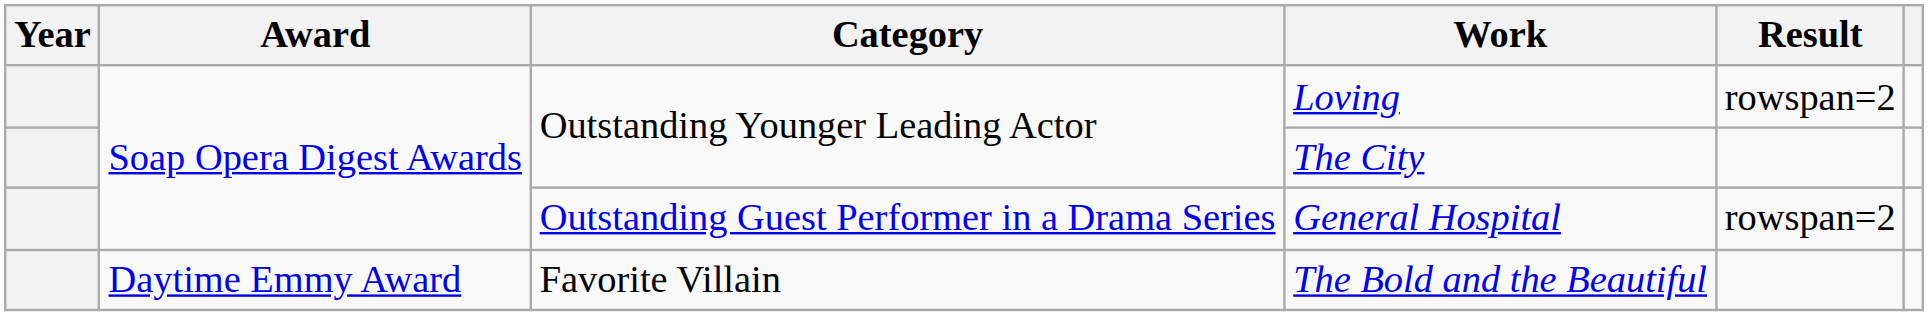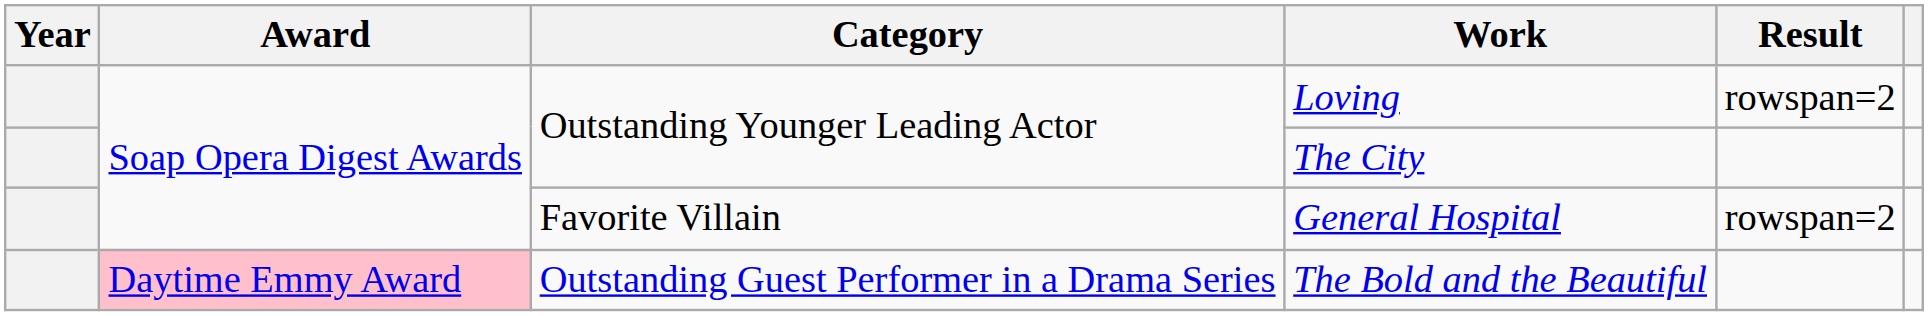(908, 217) Outstanding Guest Performer in a Drama Series -> (660, 217) Favorite Villain
(285, 278) no background -> (285, 278) pink background
(660, 278) Favorite Villain -> (908, 278) Outstanding Guest Performer in a Drama Series
